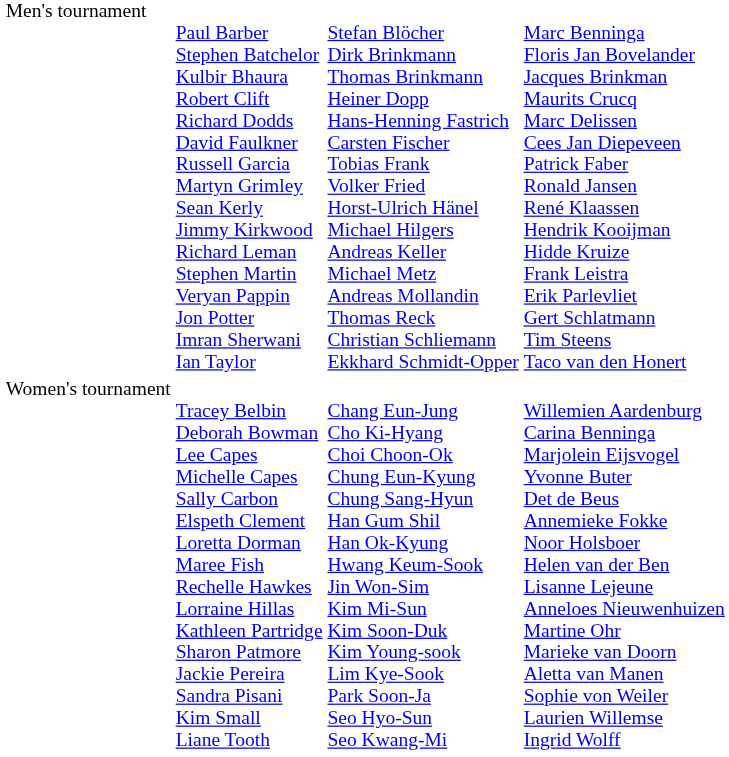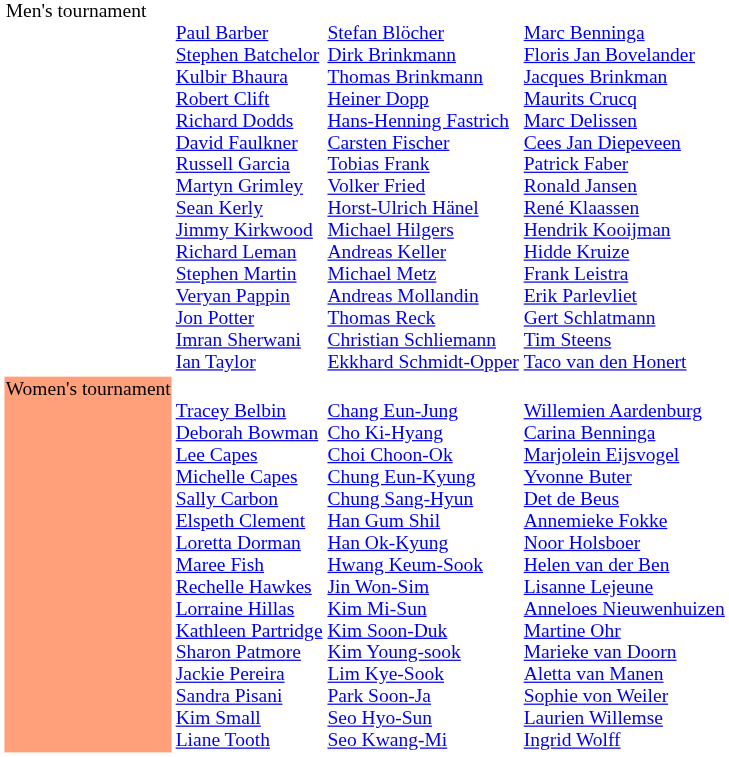(88, 388) no background -> (88, 388) lightsalmon background
